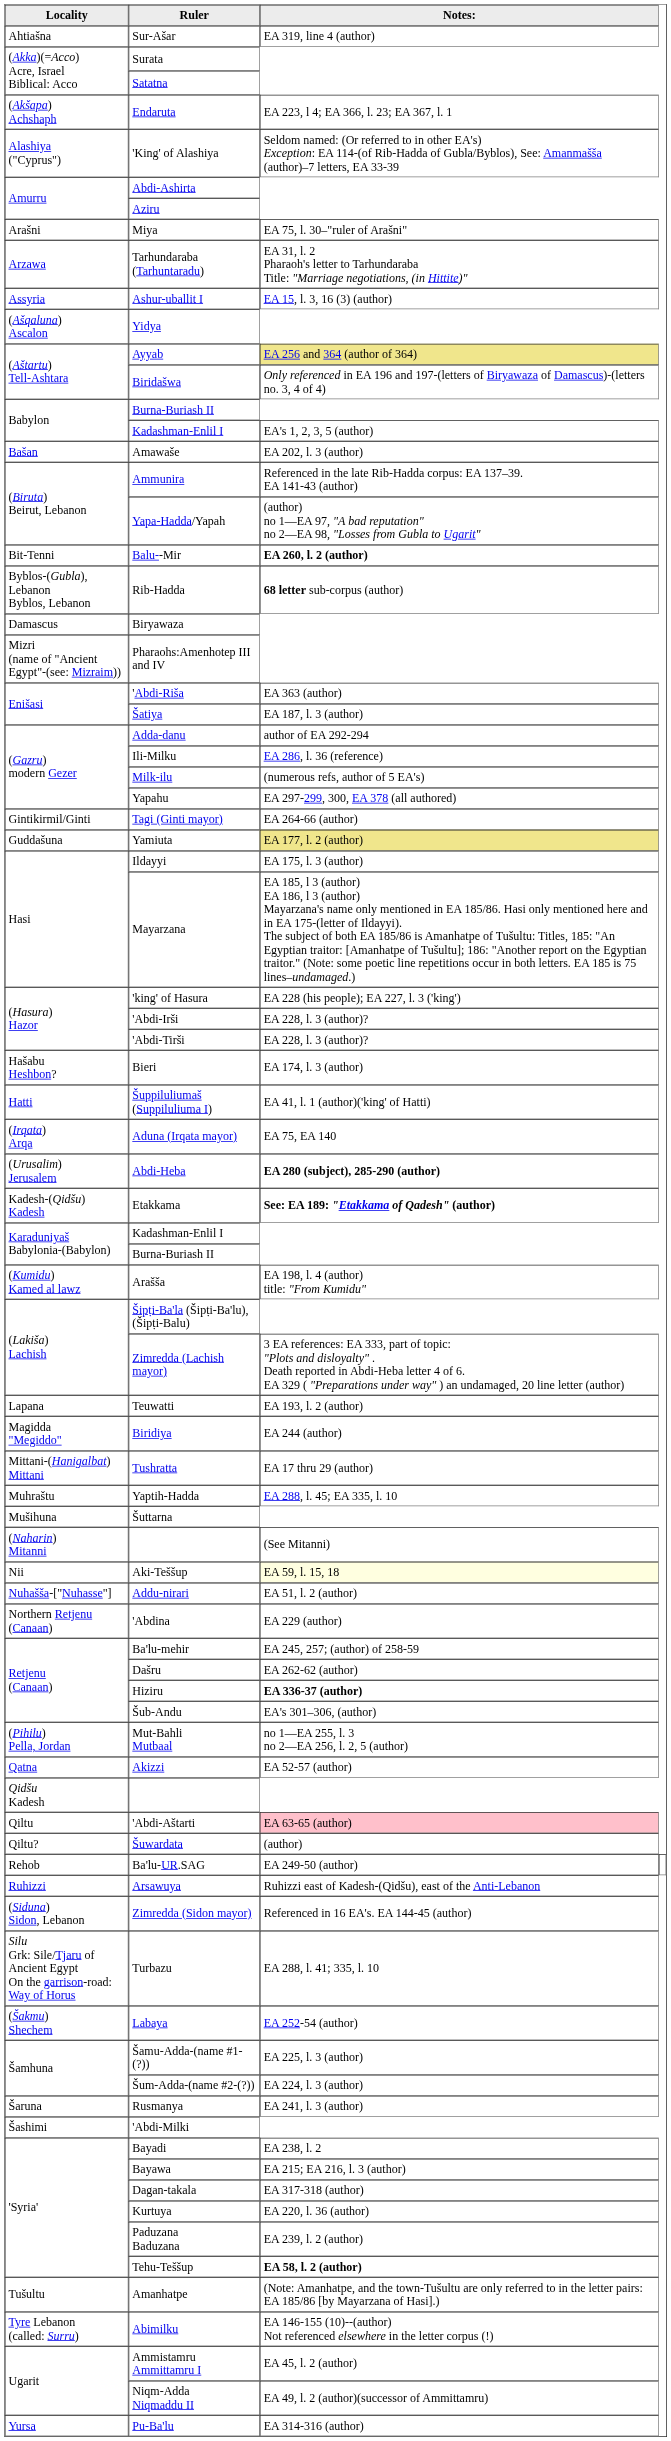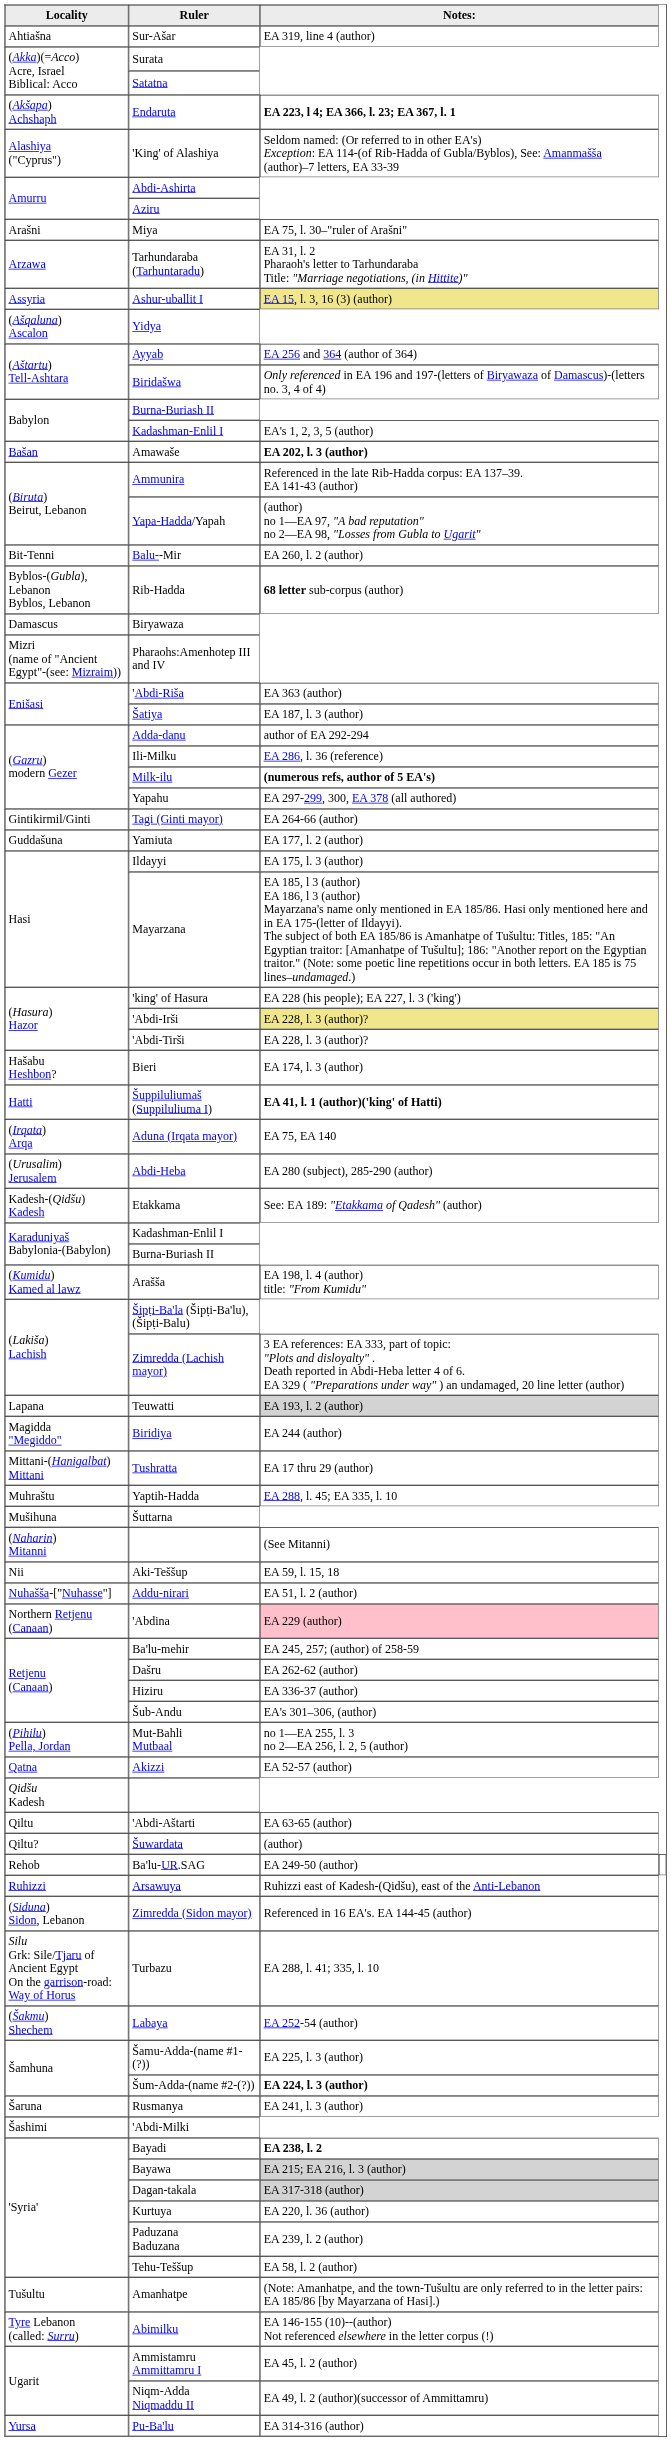(358, 112) normal -> (360, 112) bold
(328, 298) no background -> (328, 298) khaki background
(340, 354) khaki background -> (340, 354) no background
(313, 451) normal -> (316, 451) bold
(316, 555) bold -> (313, 555) normal
(344, 777) normal -> (349, 777) bold
(313, 840) khaki background -> (313, 840) no background
(316, 1018) no background -> (316, 1018) khaki background
(347, 1102) normal -> (353, 1102) bold
(352, 1171) bold -> (348, 1171) normal
(379, 1205) bold -> (373, 1205) normal
(313, 1405) no background -> (313, 1405) lightgrey background
(301, 1572) lightyellow background -> (301, 1572) no background
(303, 1621) no background -> (303, 1621) pink background
(313, 1690) bold -> (311, 1690) normal
(308, 1822) pink background -> (308, 1822) no background
(313, 2085) normal -> (316, 2085) bold
(292, 2148) normal -> (293, 2148) bold
(335, 2169) no background -> (335, 2169) lightgrey background
(314, 2190) no background -> (314, 2190) lightgrey background
(313, 2266) bold -> (310, 2266) normal
